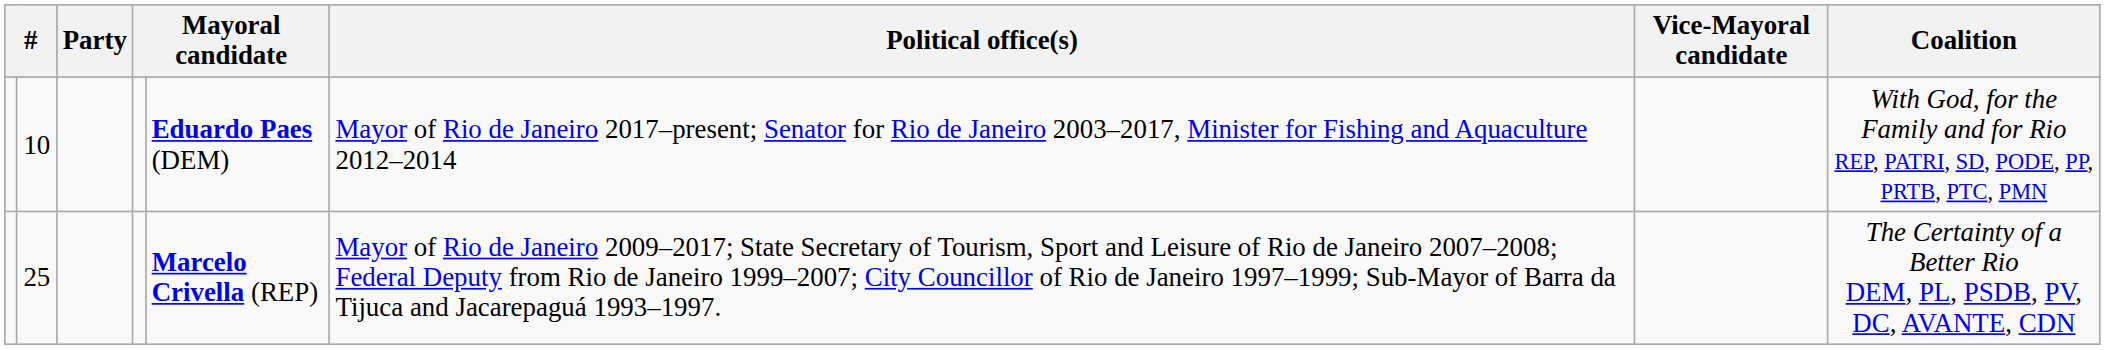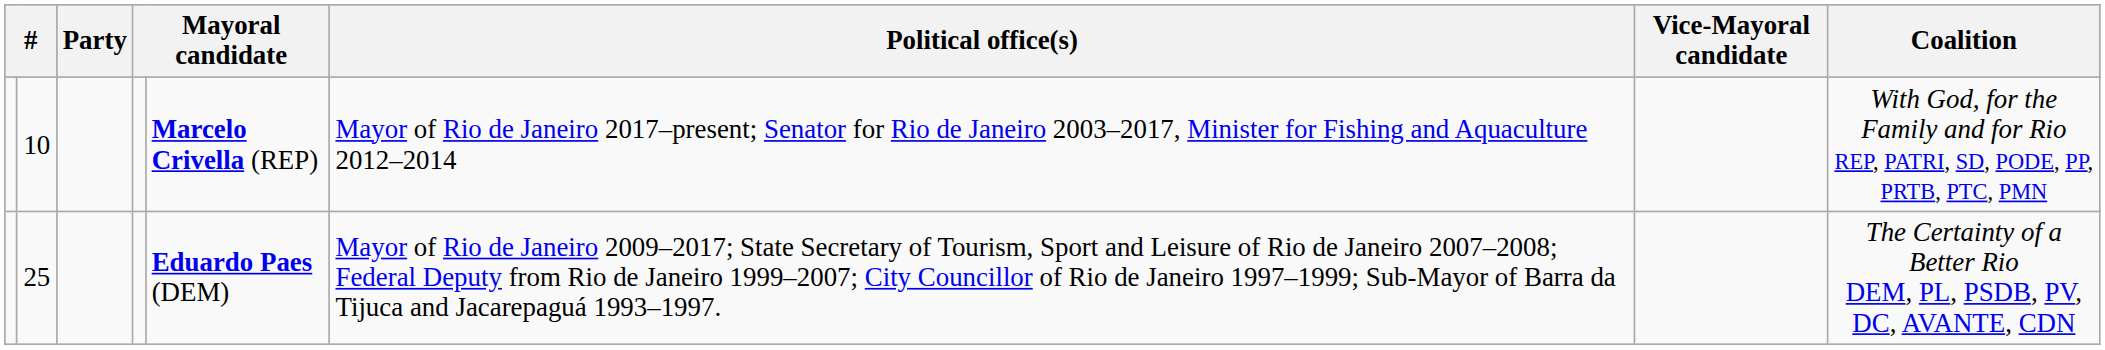(232, 144) Eduardo Paes (DEM) -> (235, 144) Marcelo Crivella (REP)
(235, 277) Marcelo Crivella (REP) -> (232, 277) Eduardo Paes (DEM)
